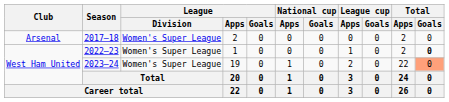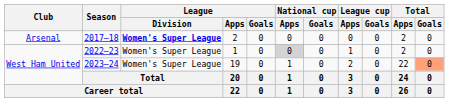(172, 38) normal -> (172, 38) bold
(290, 51) no background -> (290, 51) lightgrey background
(429, 51) bold -> (429, 51) normal
